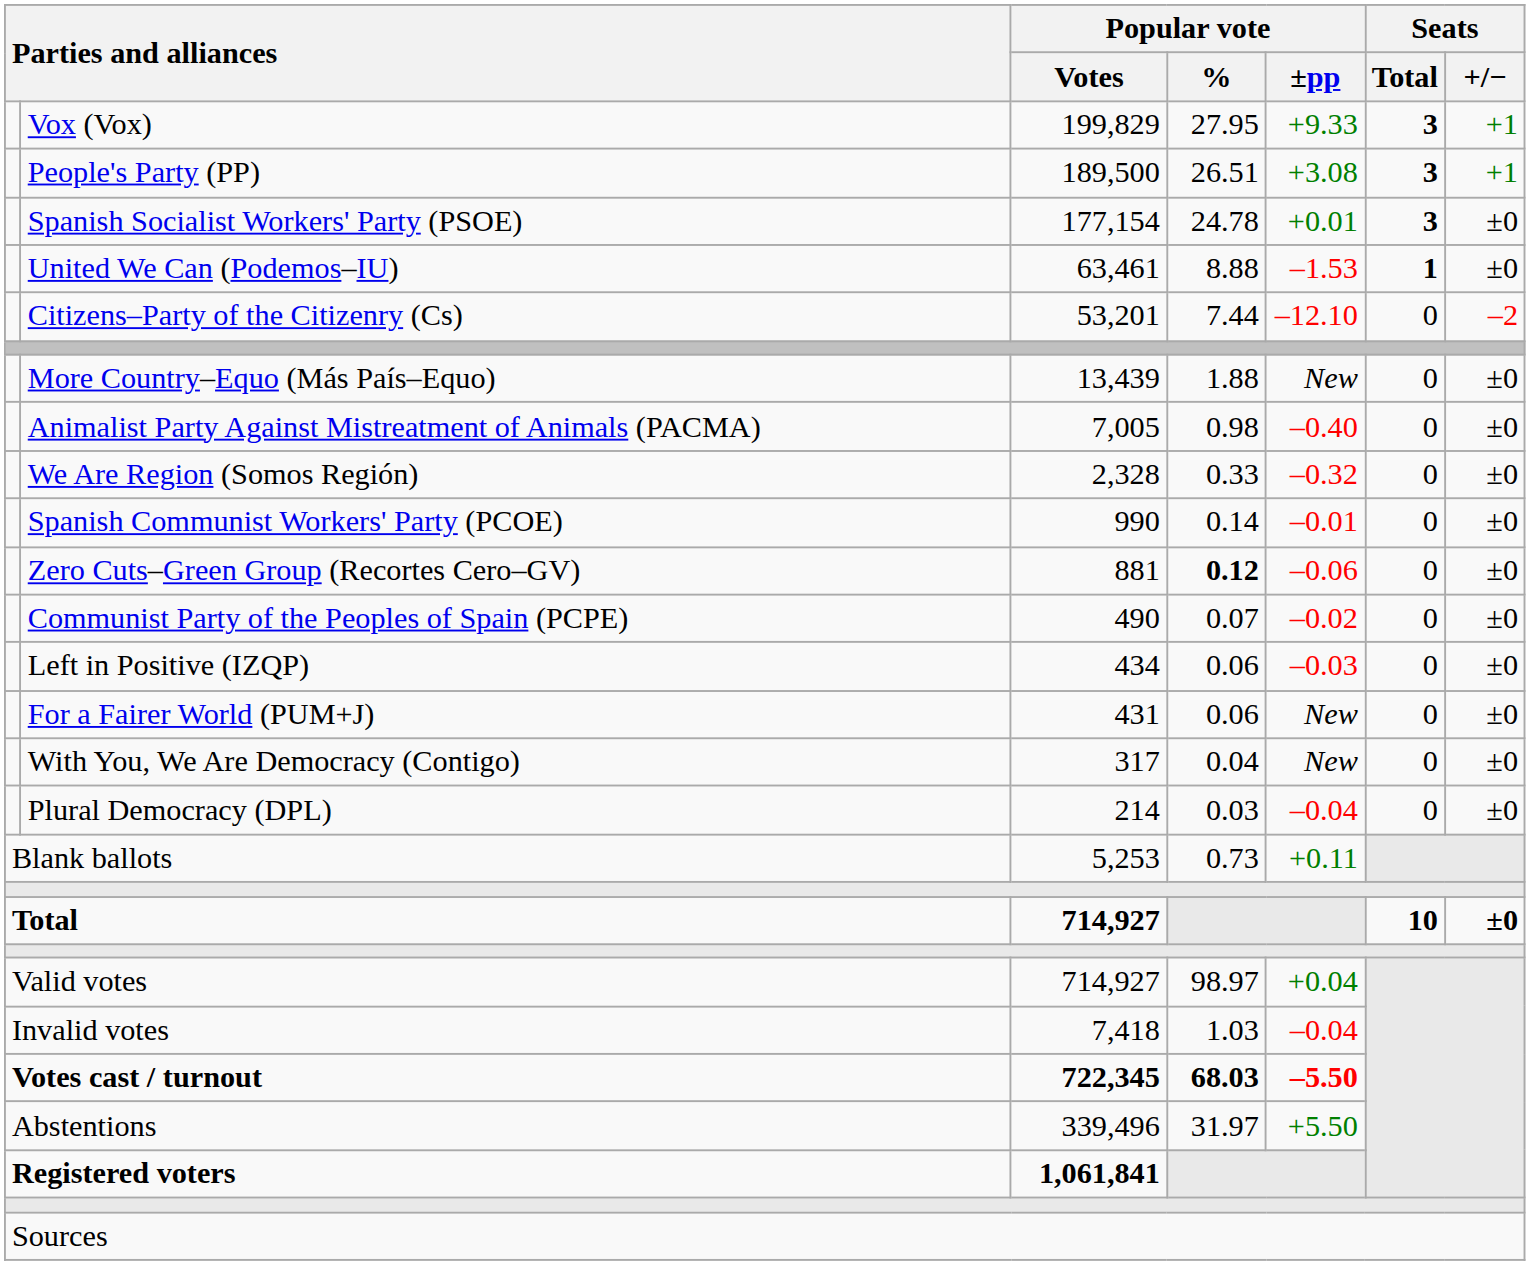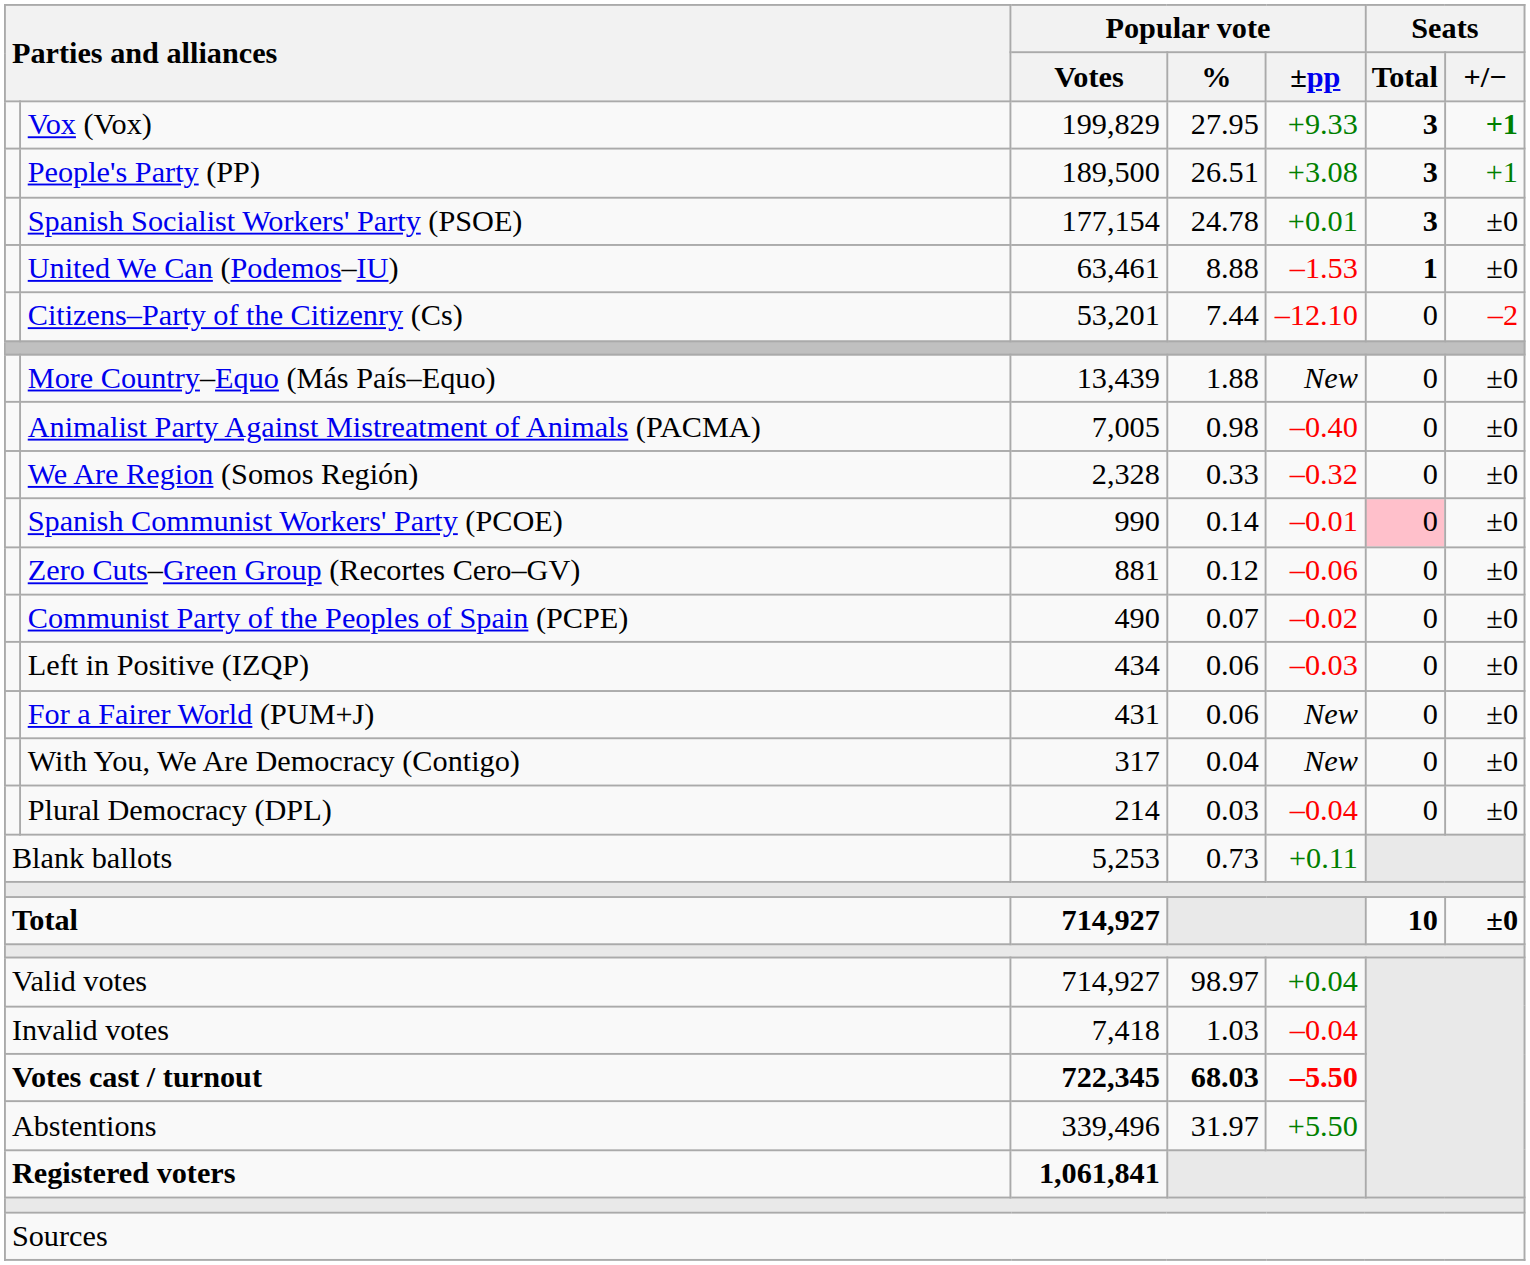(1502, 124) normal -> (1502, 124) bold
(1430, 522) no background -> (1430, 522) pink background
(1232, 569) bold -> (1232, 569) normal
